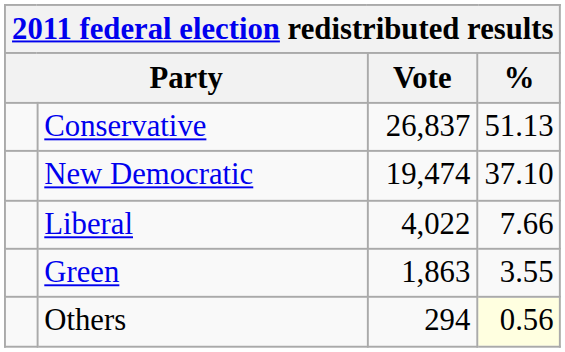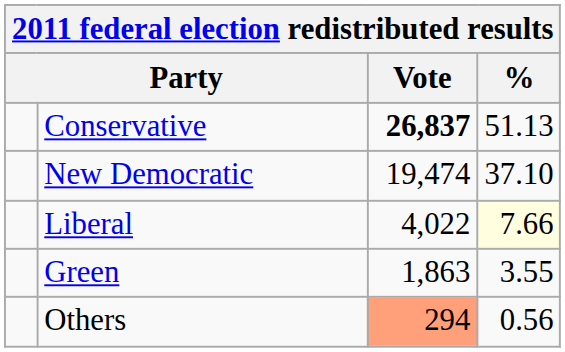(428, 126) normal -> (428, 126) bold
(527, 223) no background -> (527, 223) lightyellow background
(447, 321) no background -> (447, 321) lightsalmon background
(527, 321) lightyellow background -> (527, 321) no background
